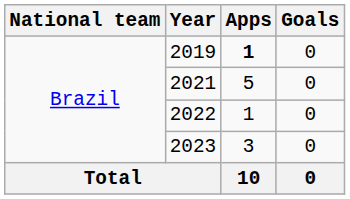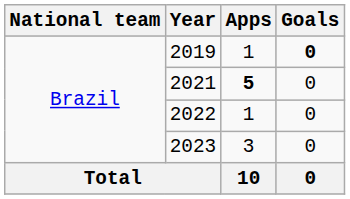(249, 52) bold -> (249, 52) normal
(310, 52) normal -> (310, 52) bold
(249, 84) normal -> (249, 84) bold
